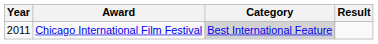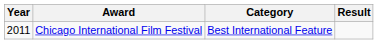(270, 30) lightgrey background -> (270, 30) no background
